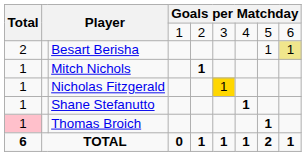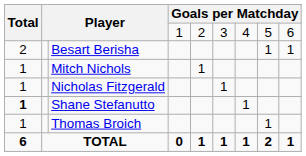(290, 50) khaki background -> (290, 50) no background
(201, 69) bold -> (201, 69) normal
(224, 87) gold background -> (224, 87) no background
(23, 105) normal -> (23, 105) bold
(246, 105) bold -> (246, 105) normal
(23, 124) pink background -> (23, 124) no background
(268, 124) bold -> (268, 124) normal
